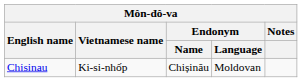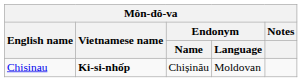(103, 67) normal -> (104, 67) bold
